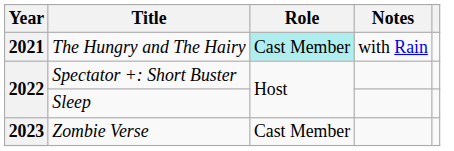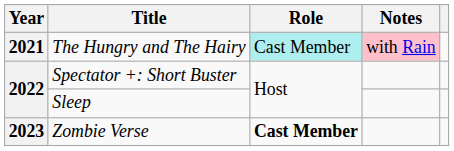(393, 46) no background -> (401, 46) pink background
(302, 131) normal -> (306, 131) bold
